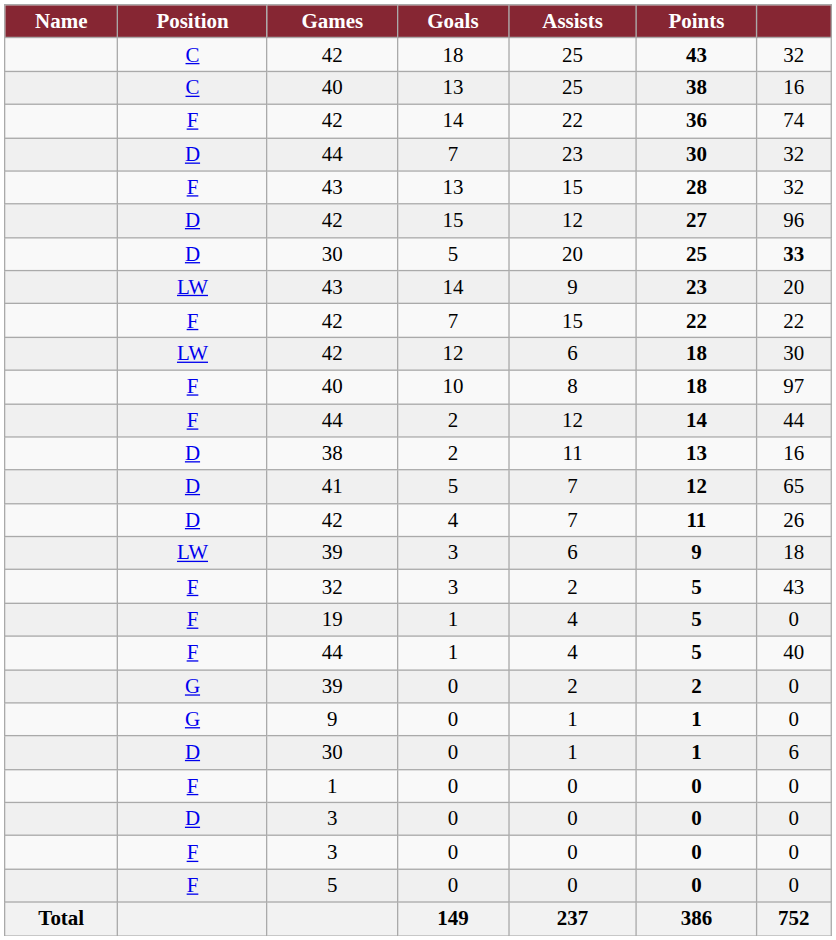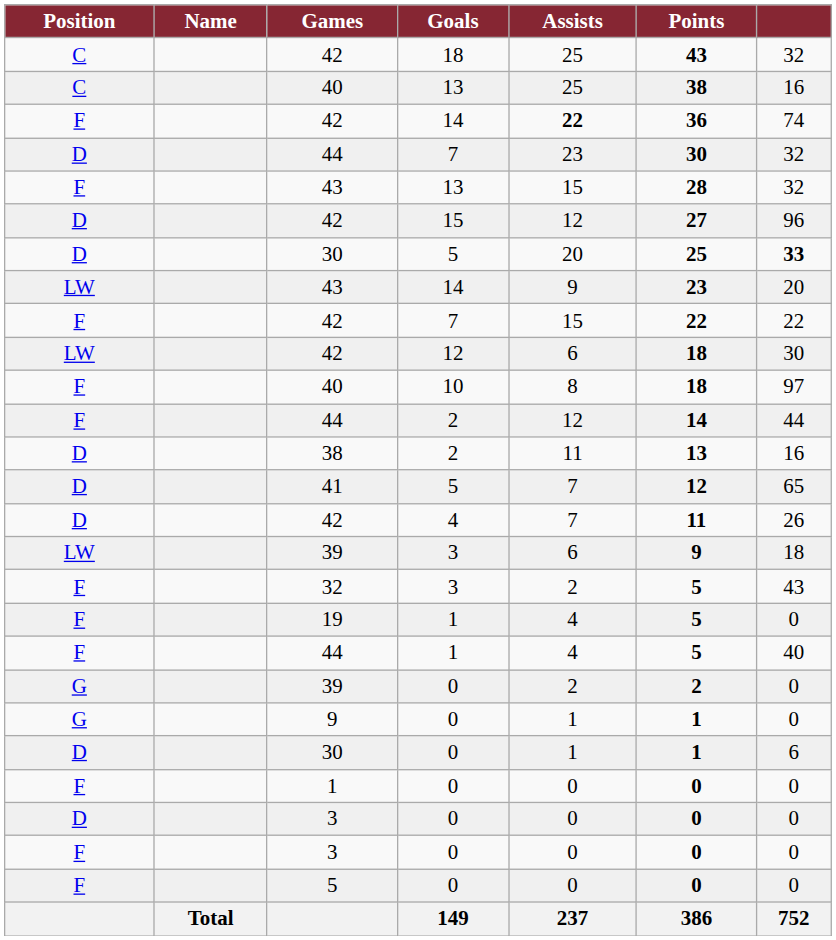columns swapped: (61, 21) <-> (192, 21)
(573, 120) normal -> (573, 120) bold
